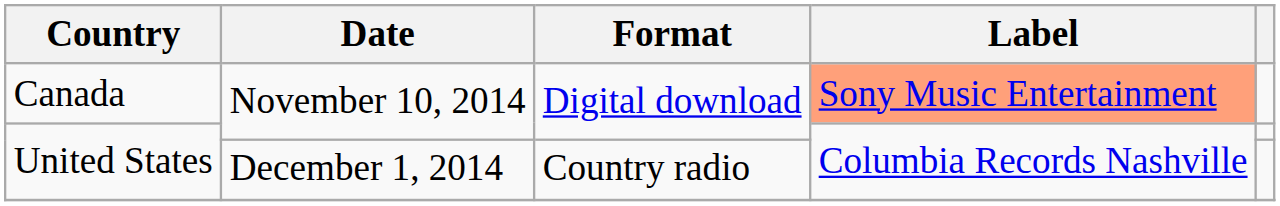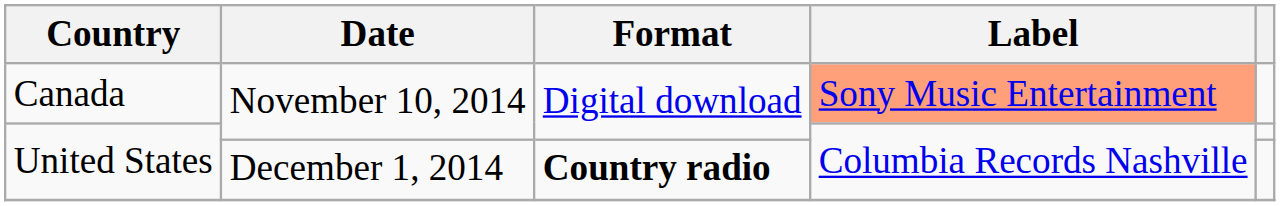(646, 168) normal -> (657, 168) bold
